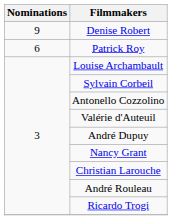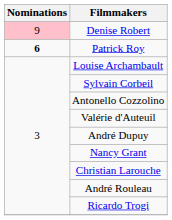(37, 30) no background -> (37, 30) pink background
(37, 48) normal -> (37, 48) bold
